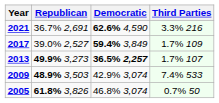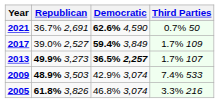(182, 28) 3.3% 216 -> (182, 28) 0.7% 50
(182, 90) 0.7% 50 -> (182, 90) 3.3% 216
